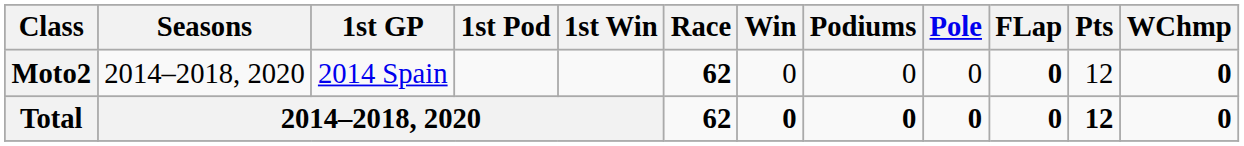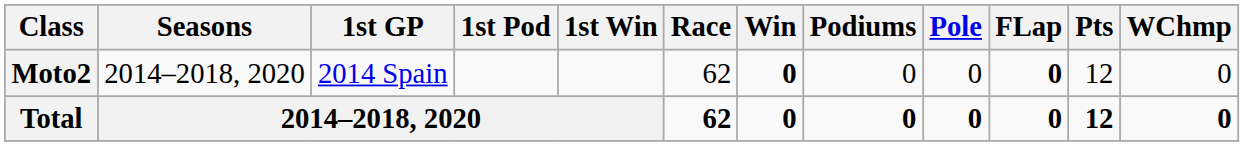(717, 72) bold -> (717, 72) normal
(789, 72) normal -> (789, 72) bold
(1225, 72) bold -> (1225, 72) normal
